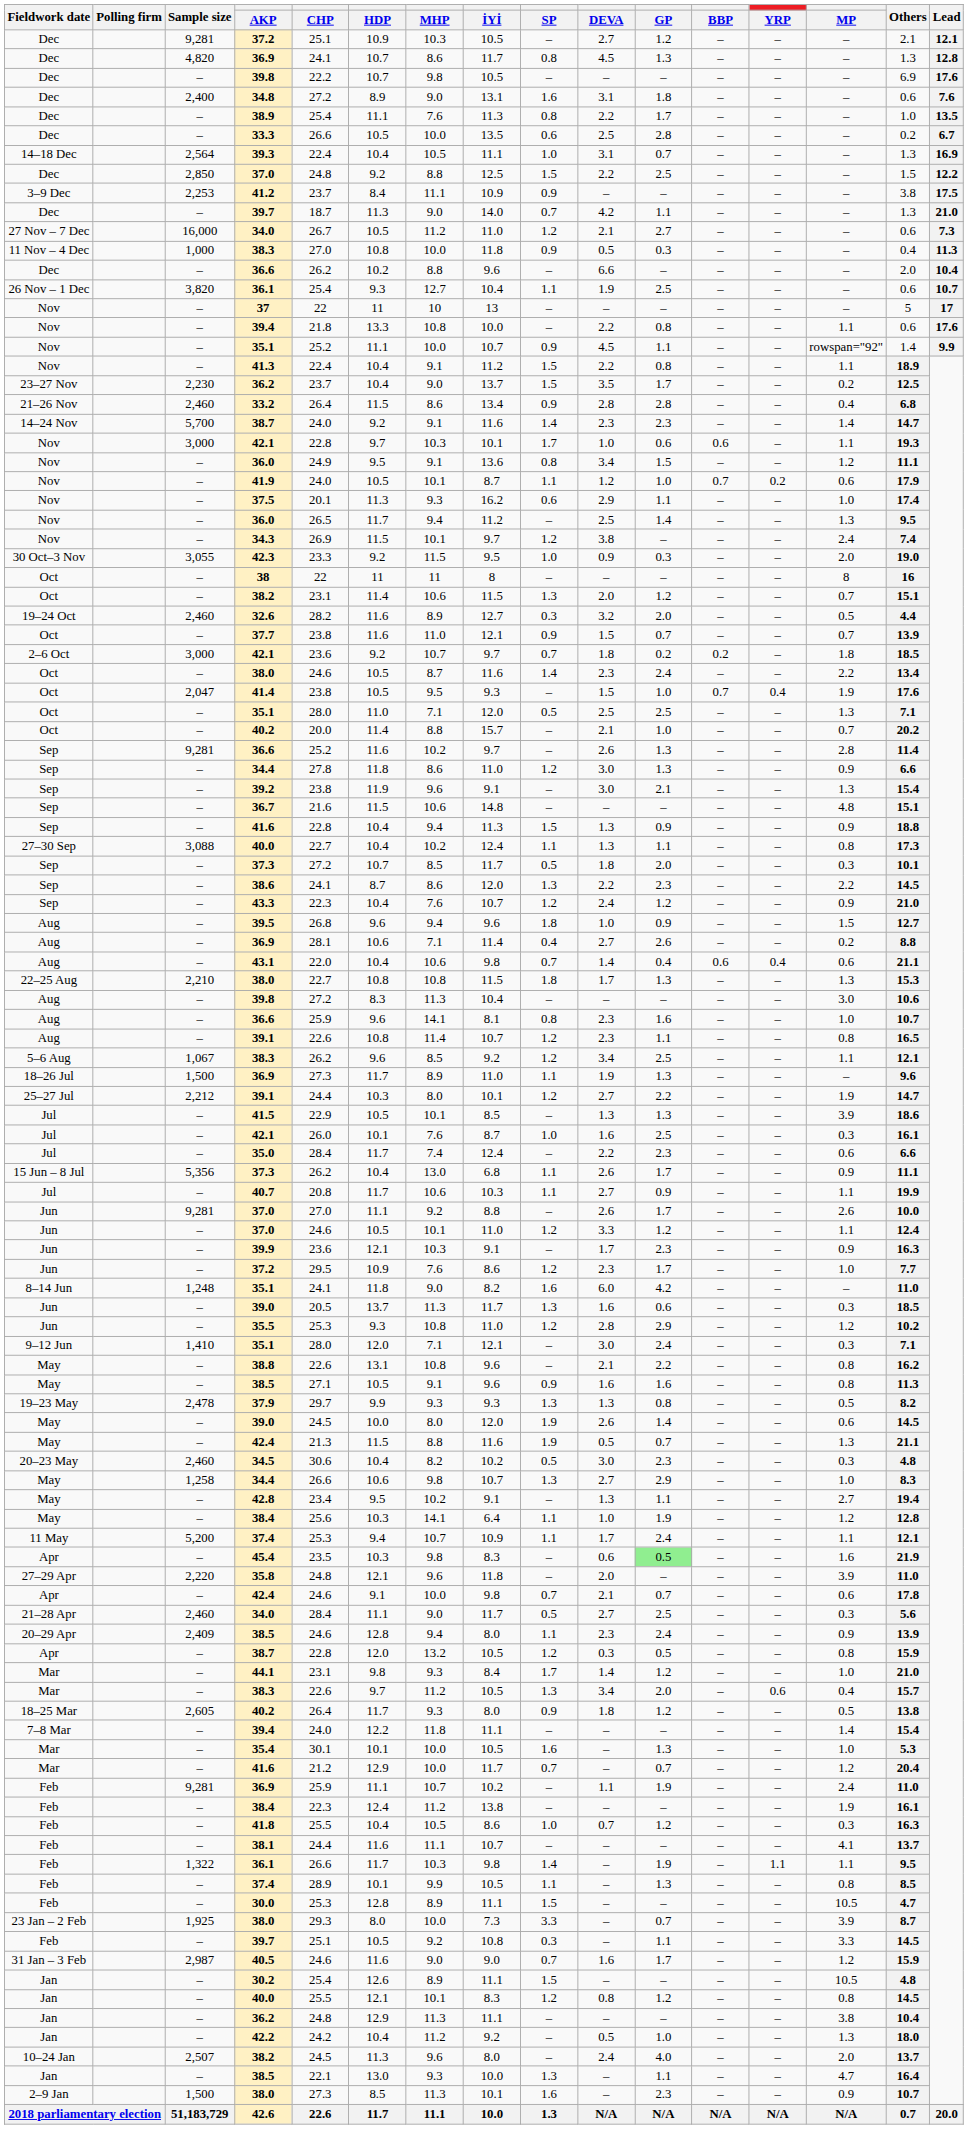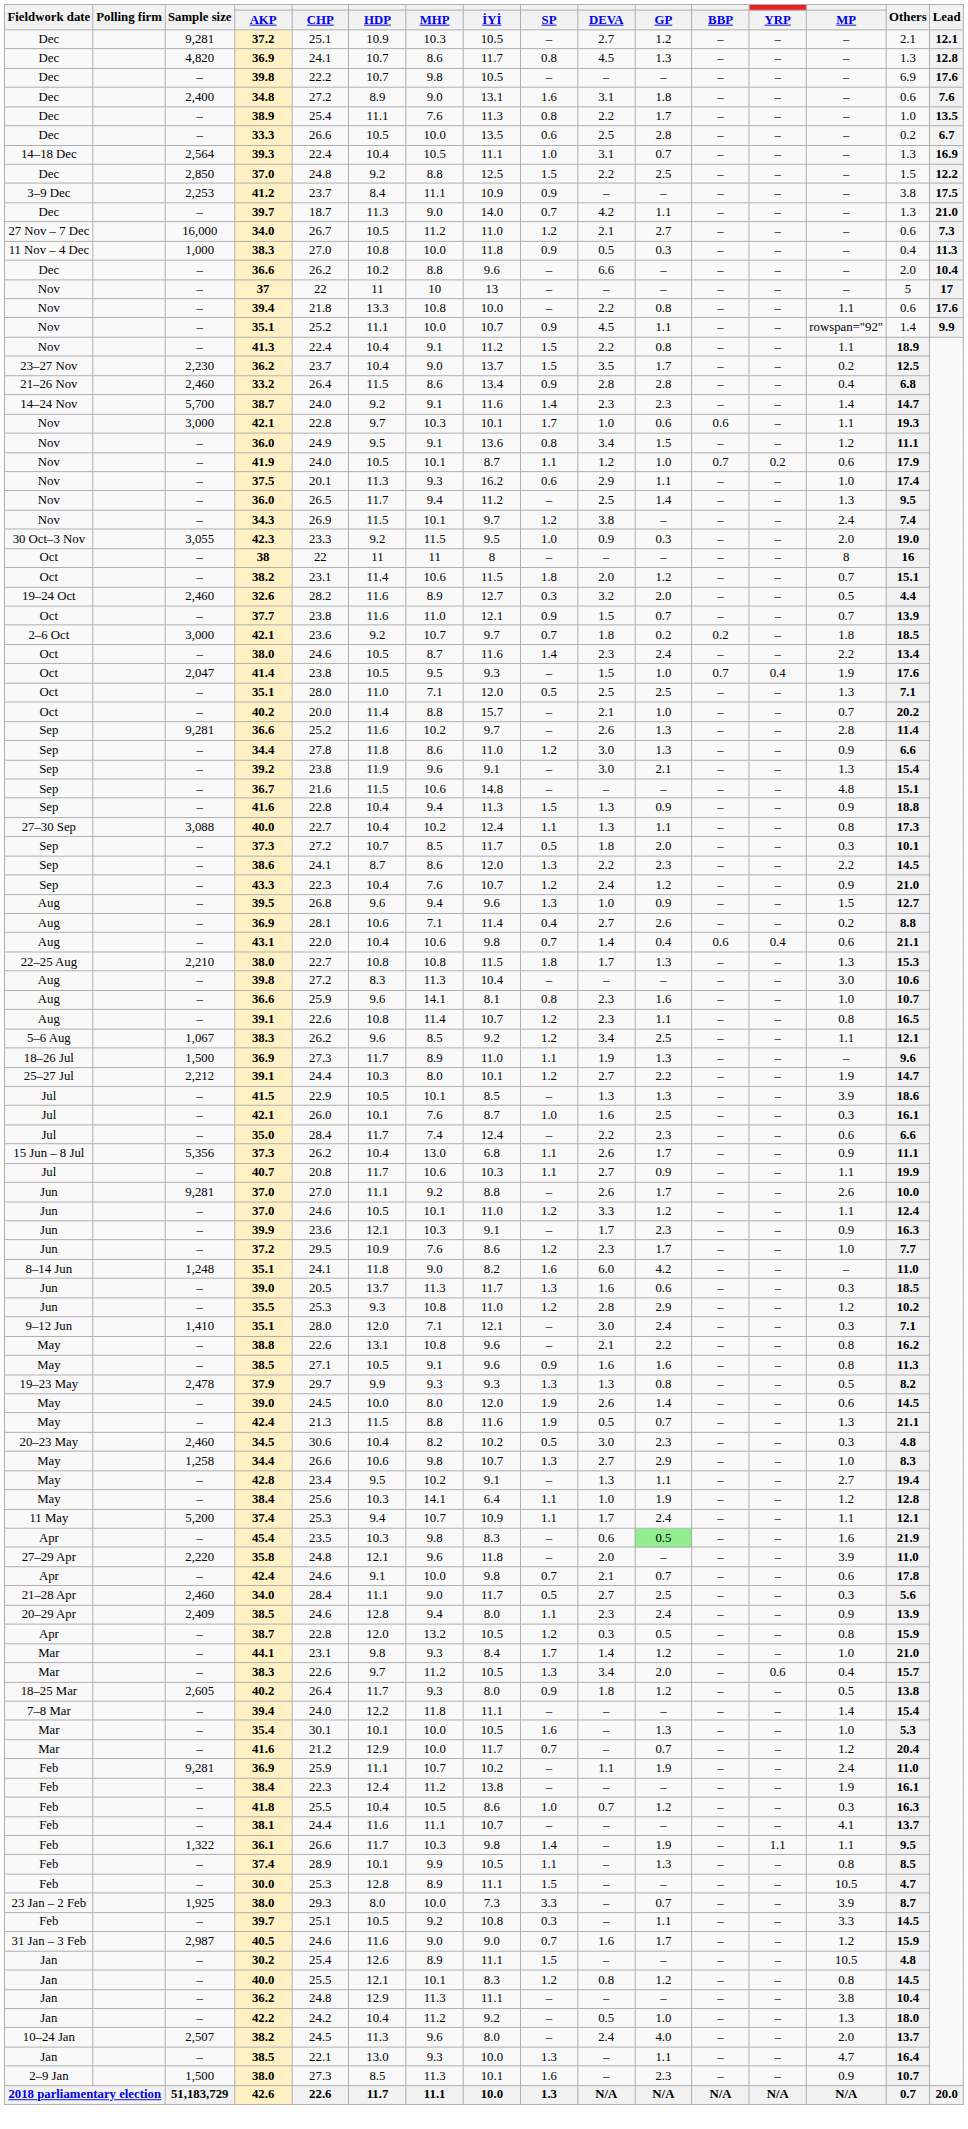- row: (49, 288)
(549, 596) 1.3 -> (549, 576) 1.8
(549, 922) 1.8 -> (549, 903) 1.3
